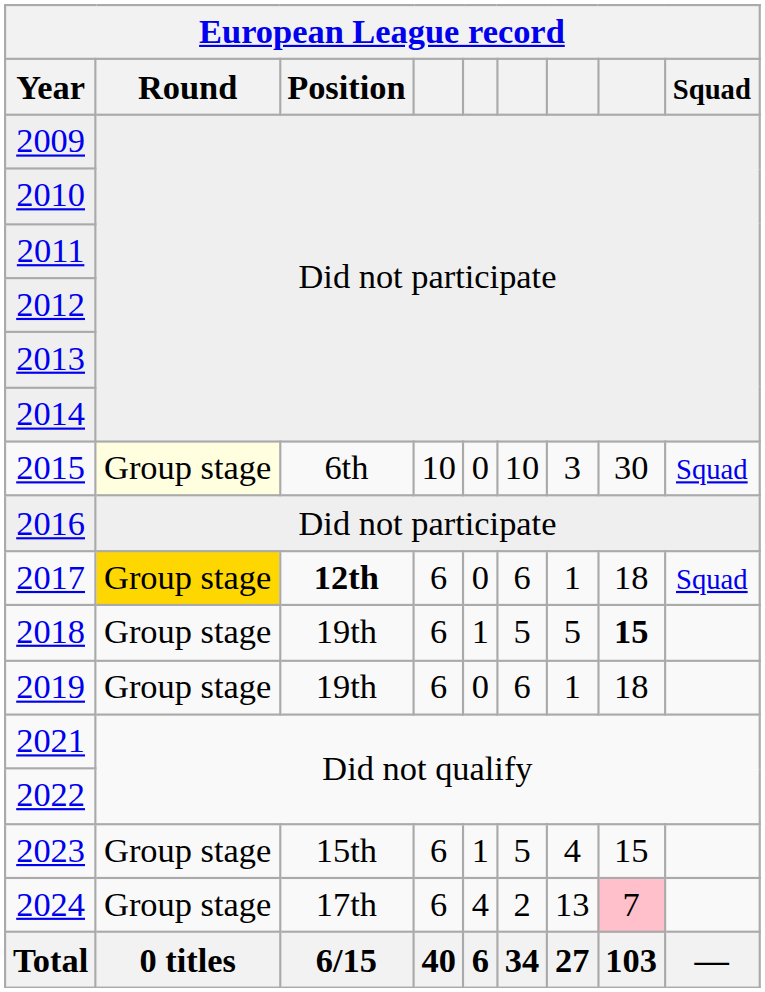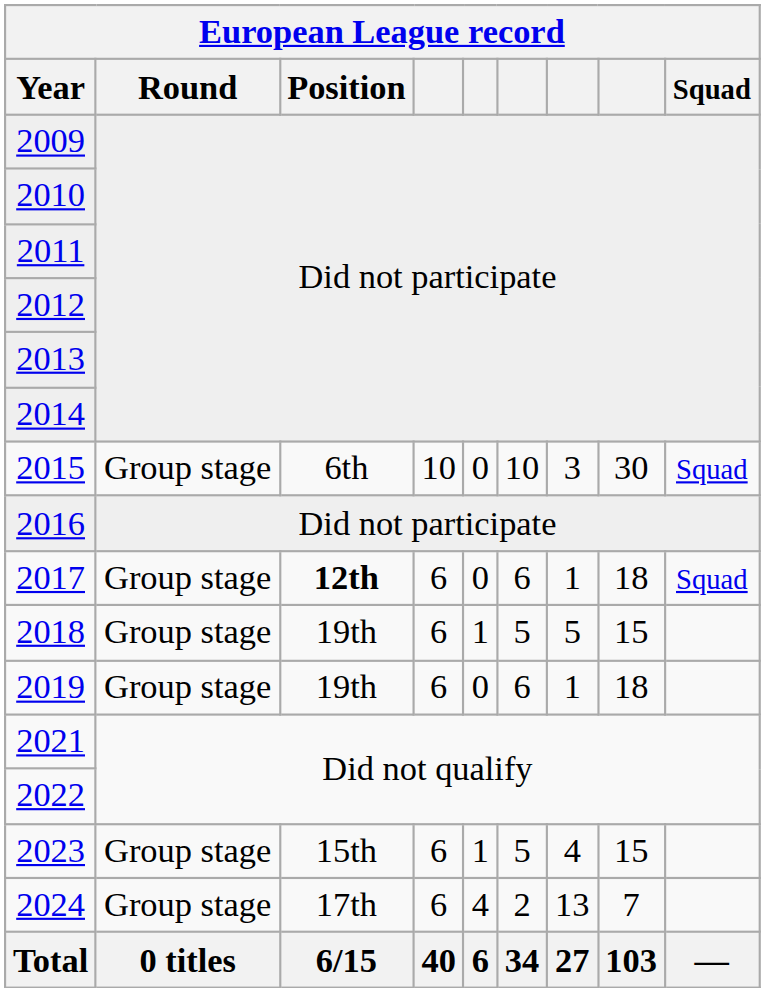(188, 468) lightyellow background -> (188, 468) no background
(188, 577) gold background -> (188, 577) no background
(631, 631) bold -> (631, 631) normal
(631, 904) pink background -> (631, 904) no background
